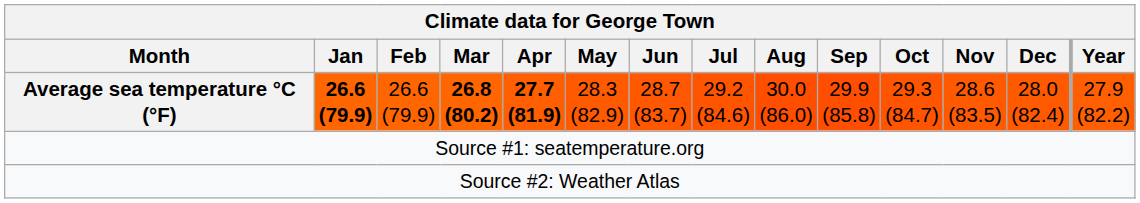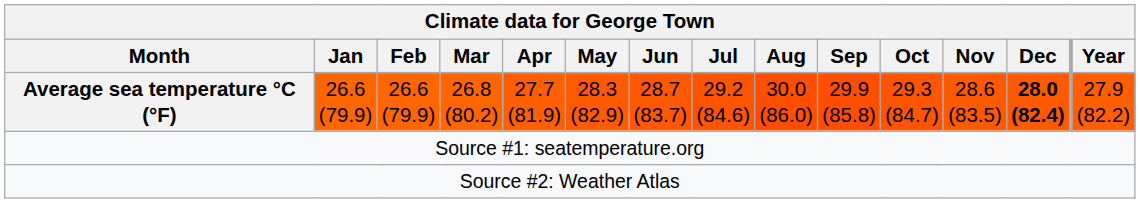(346, 102) bold -> (346, 102) normal
(471, 102) bold -> (471, 102) normal
(534, 102) bold -> (534, 102) normal
(1038, 102) normal -> (1038, 102) bold
